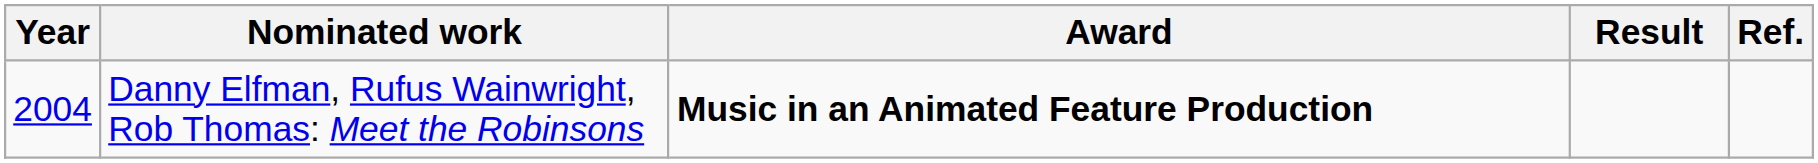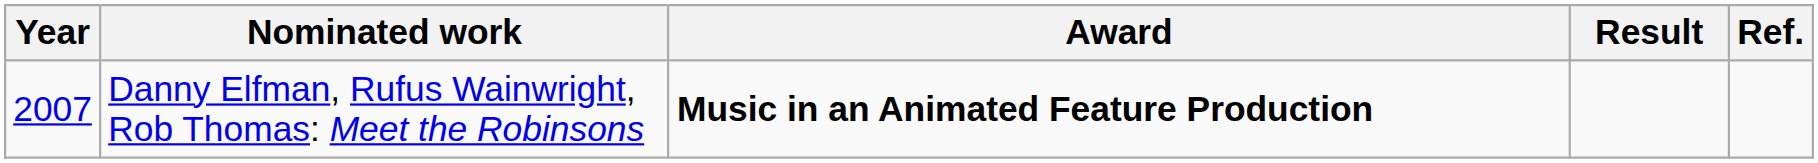(53, 108) 2004 -> (53, 108) 2007
